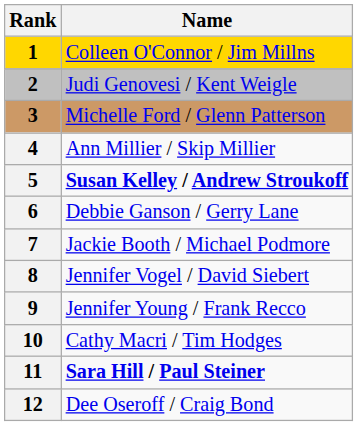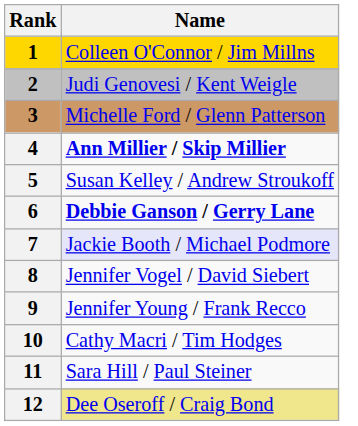(170, 148) normal -> (176, 148) bold
(207, 180) bold -> (200, 180) normal
(182, 212) normal -> (190, 212) bold
(198, 244) no background -> (198, 244) lavender background
(165, 372) bold -> (159, 372) normal
(170, 404) no background -> (170, 404) khaki background
